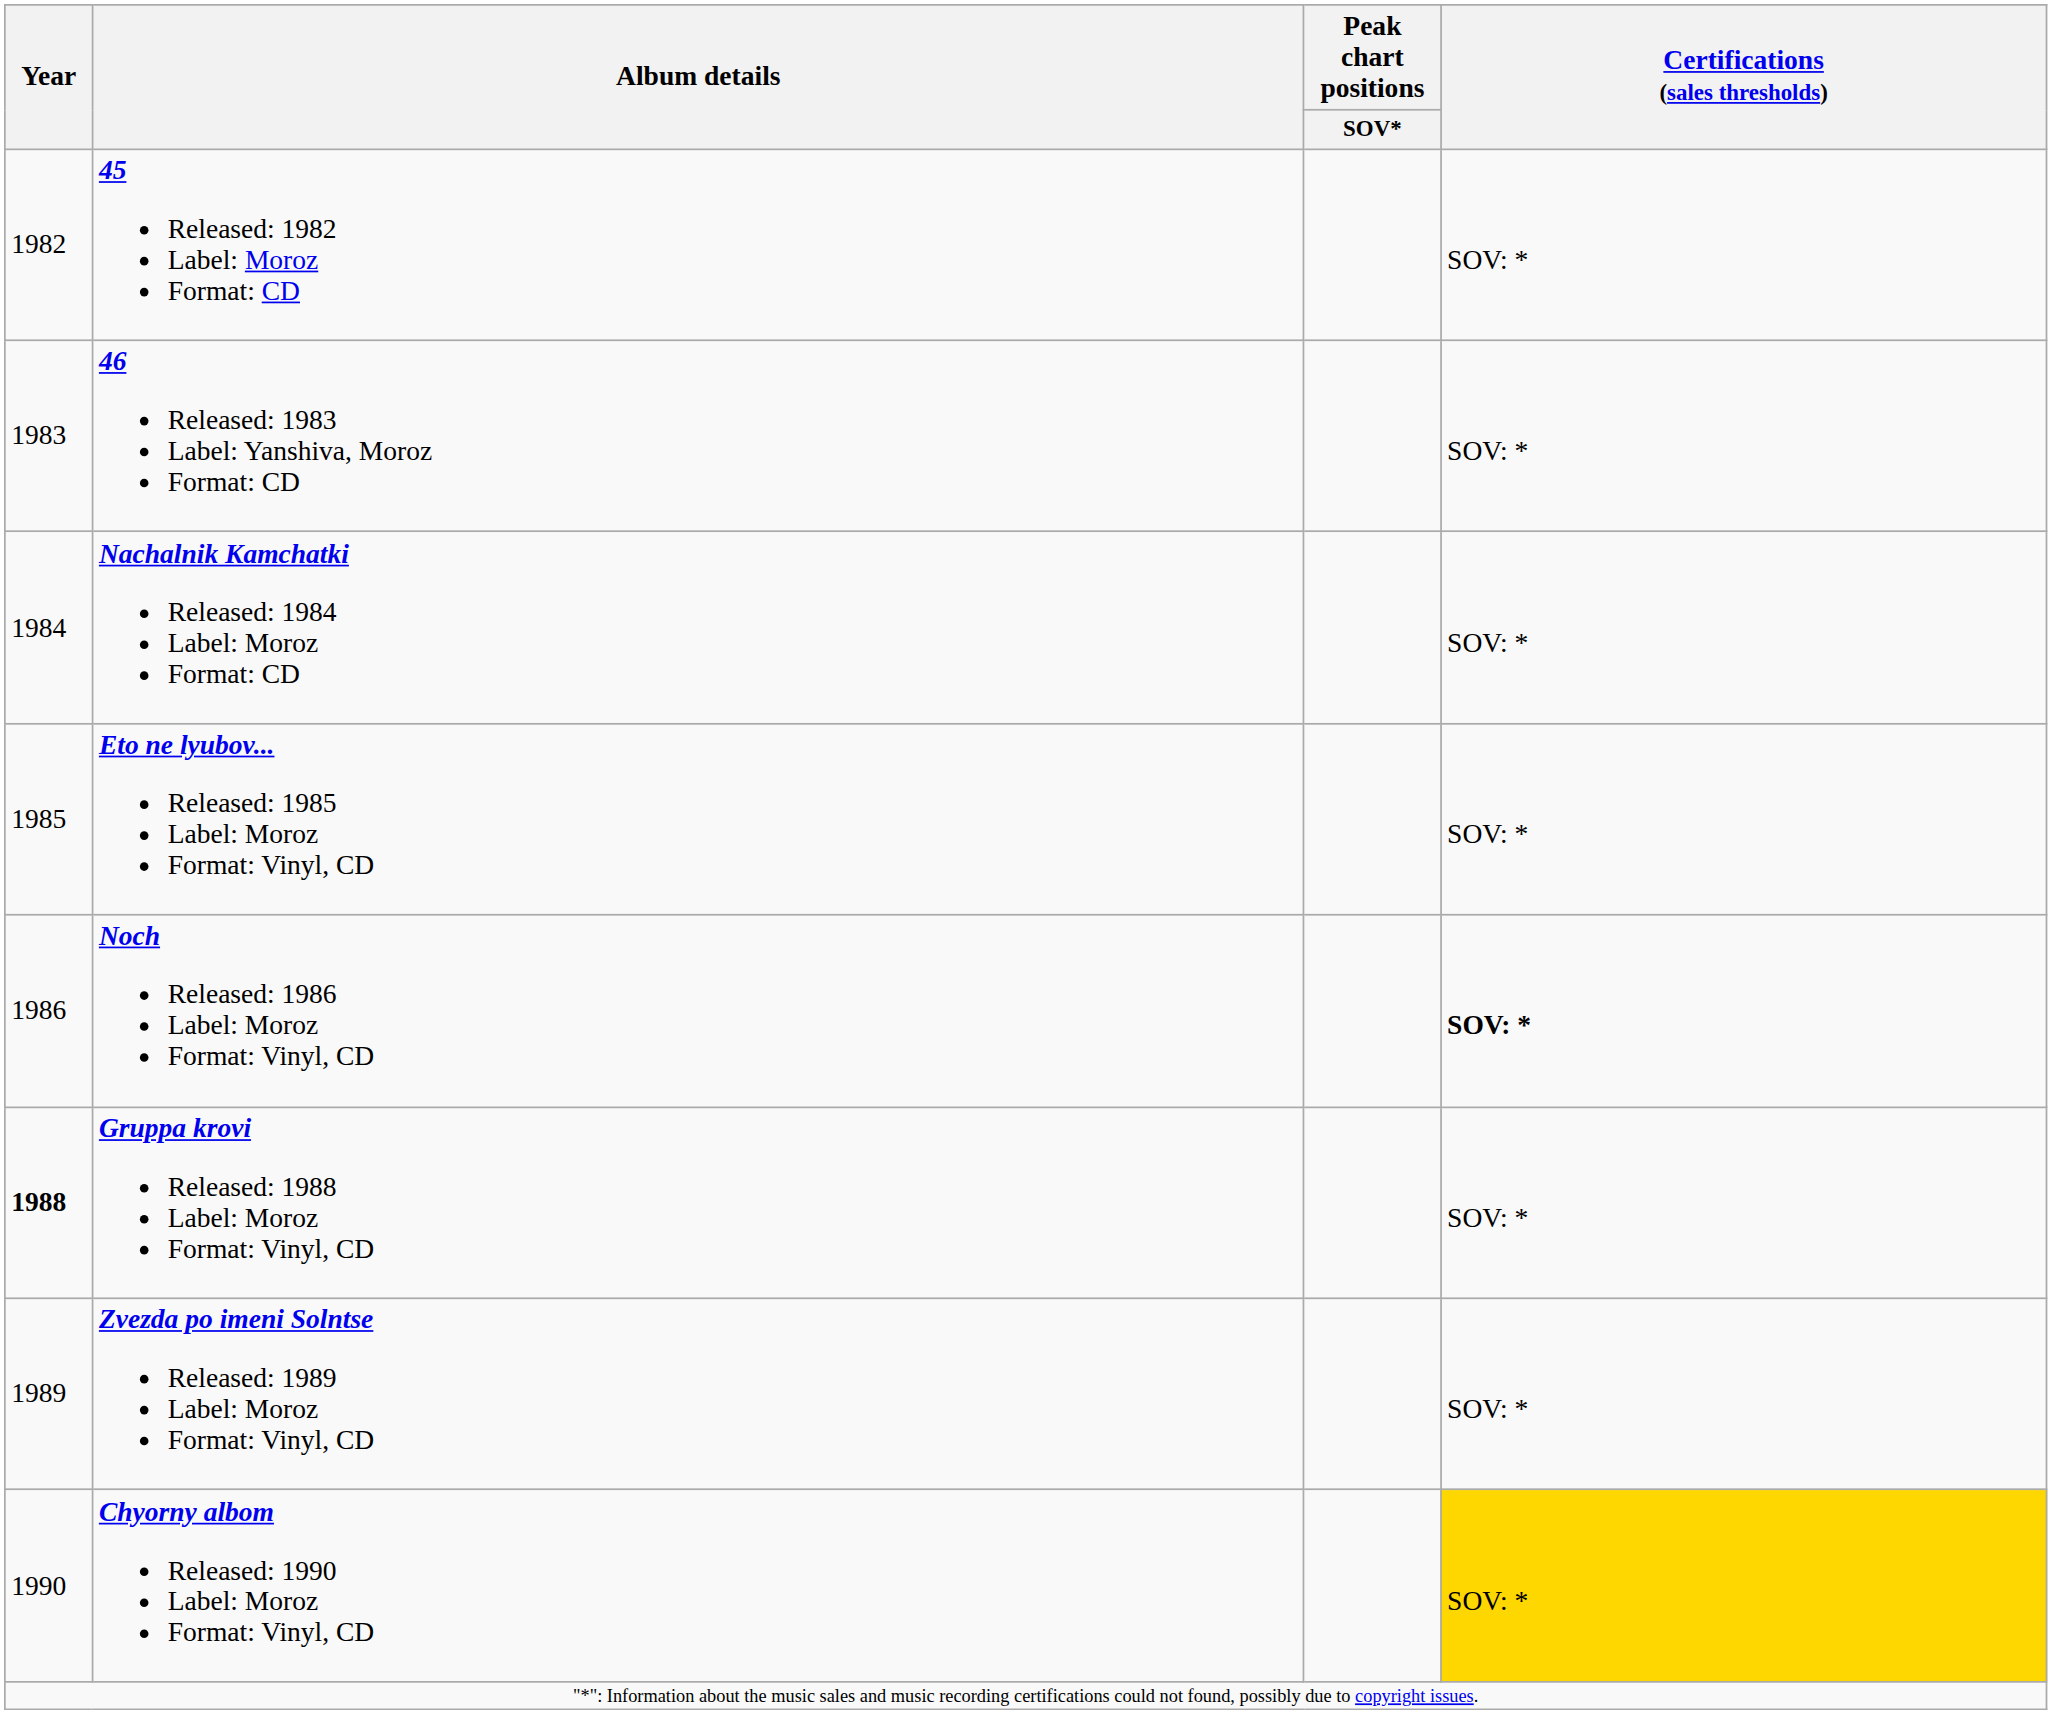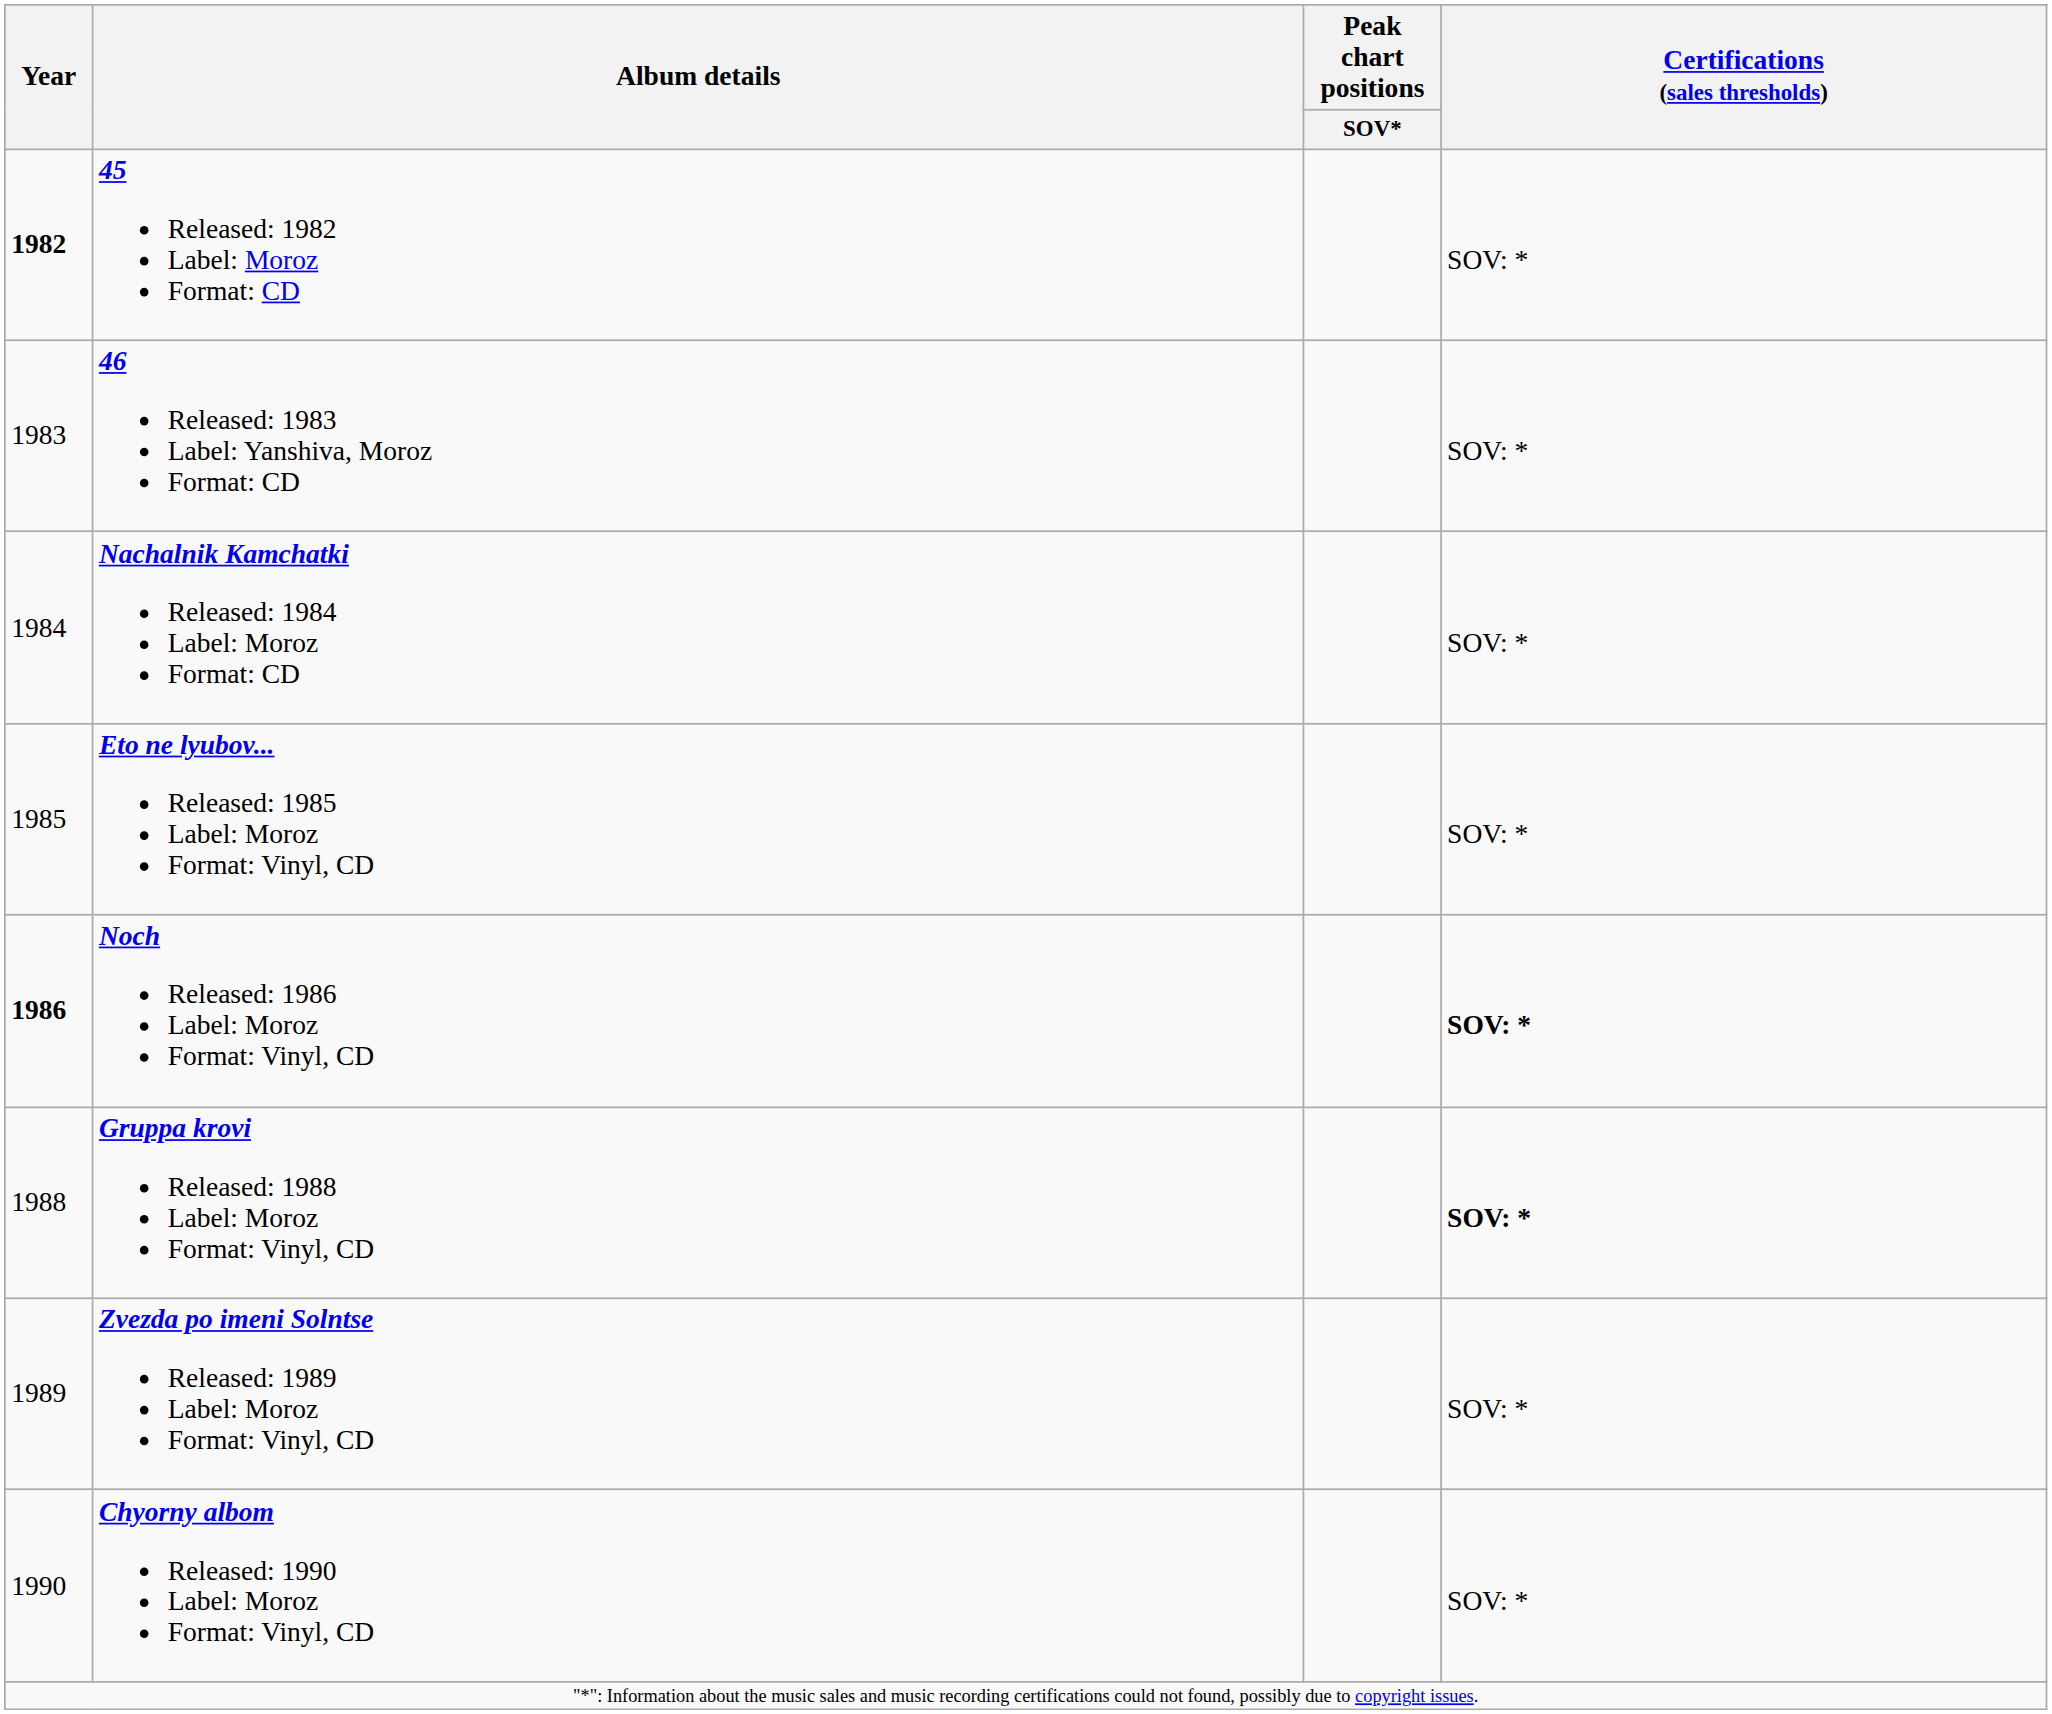(39, 244) normal -> (39, 244) bold
(39, 1010) normal -> (39, 1010) bold
(39, 1202) bold -> (39, 1202) normal
(1488, 1217) normal -> (1489, 1217) bold
(1488, 1600) gold background -> (1488, 1600) no background
